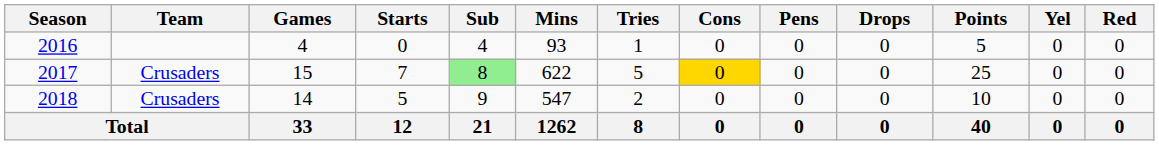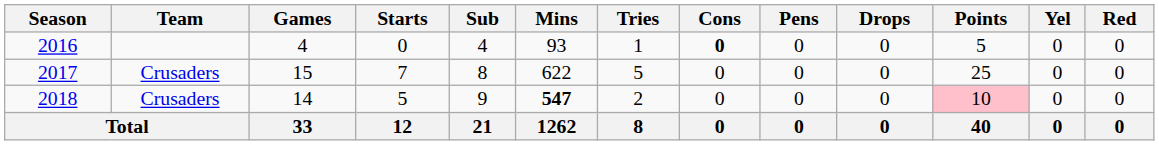(720, 45) normal -> (720, 45) bold
(482, 72) lightgreen background -> (482, 72) no background
(720, 72) gold background -> (720, 72) no background
(557, 99) normal -> (557, 99) bold
(981, 99) no background -> (981, 99) pink background
